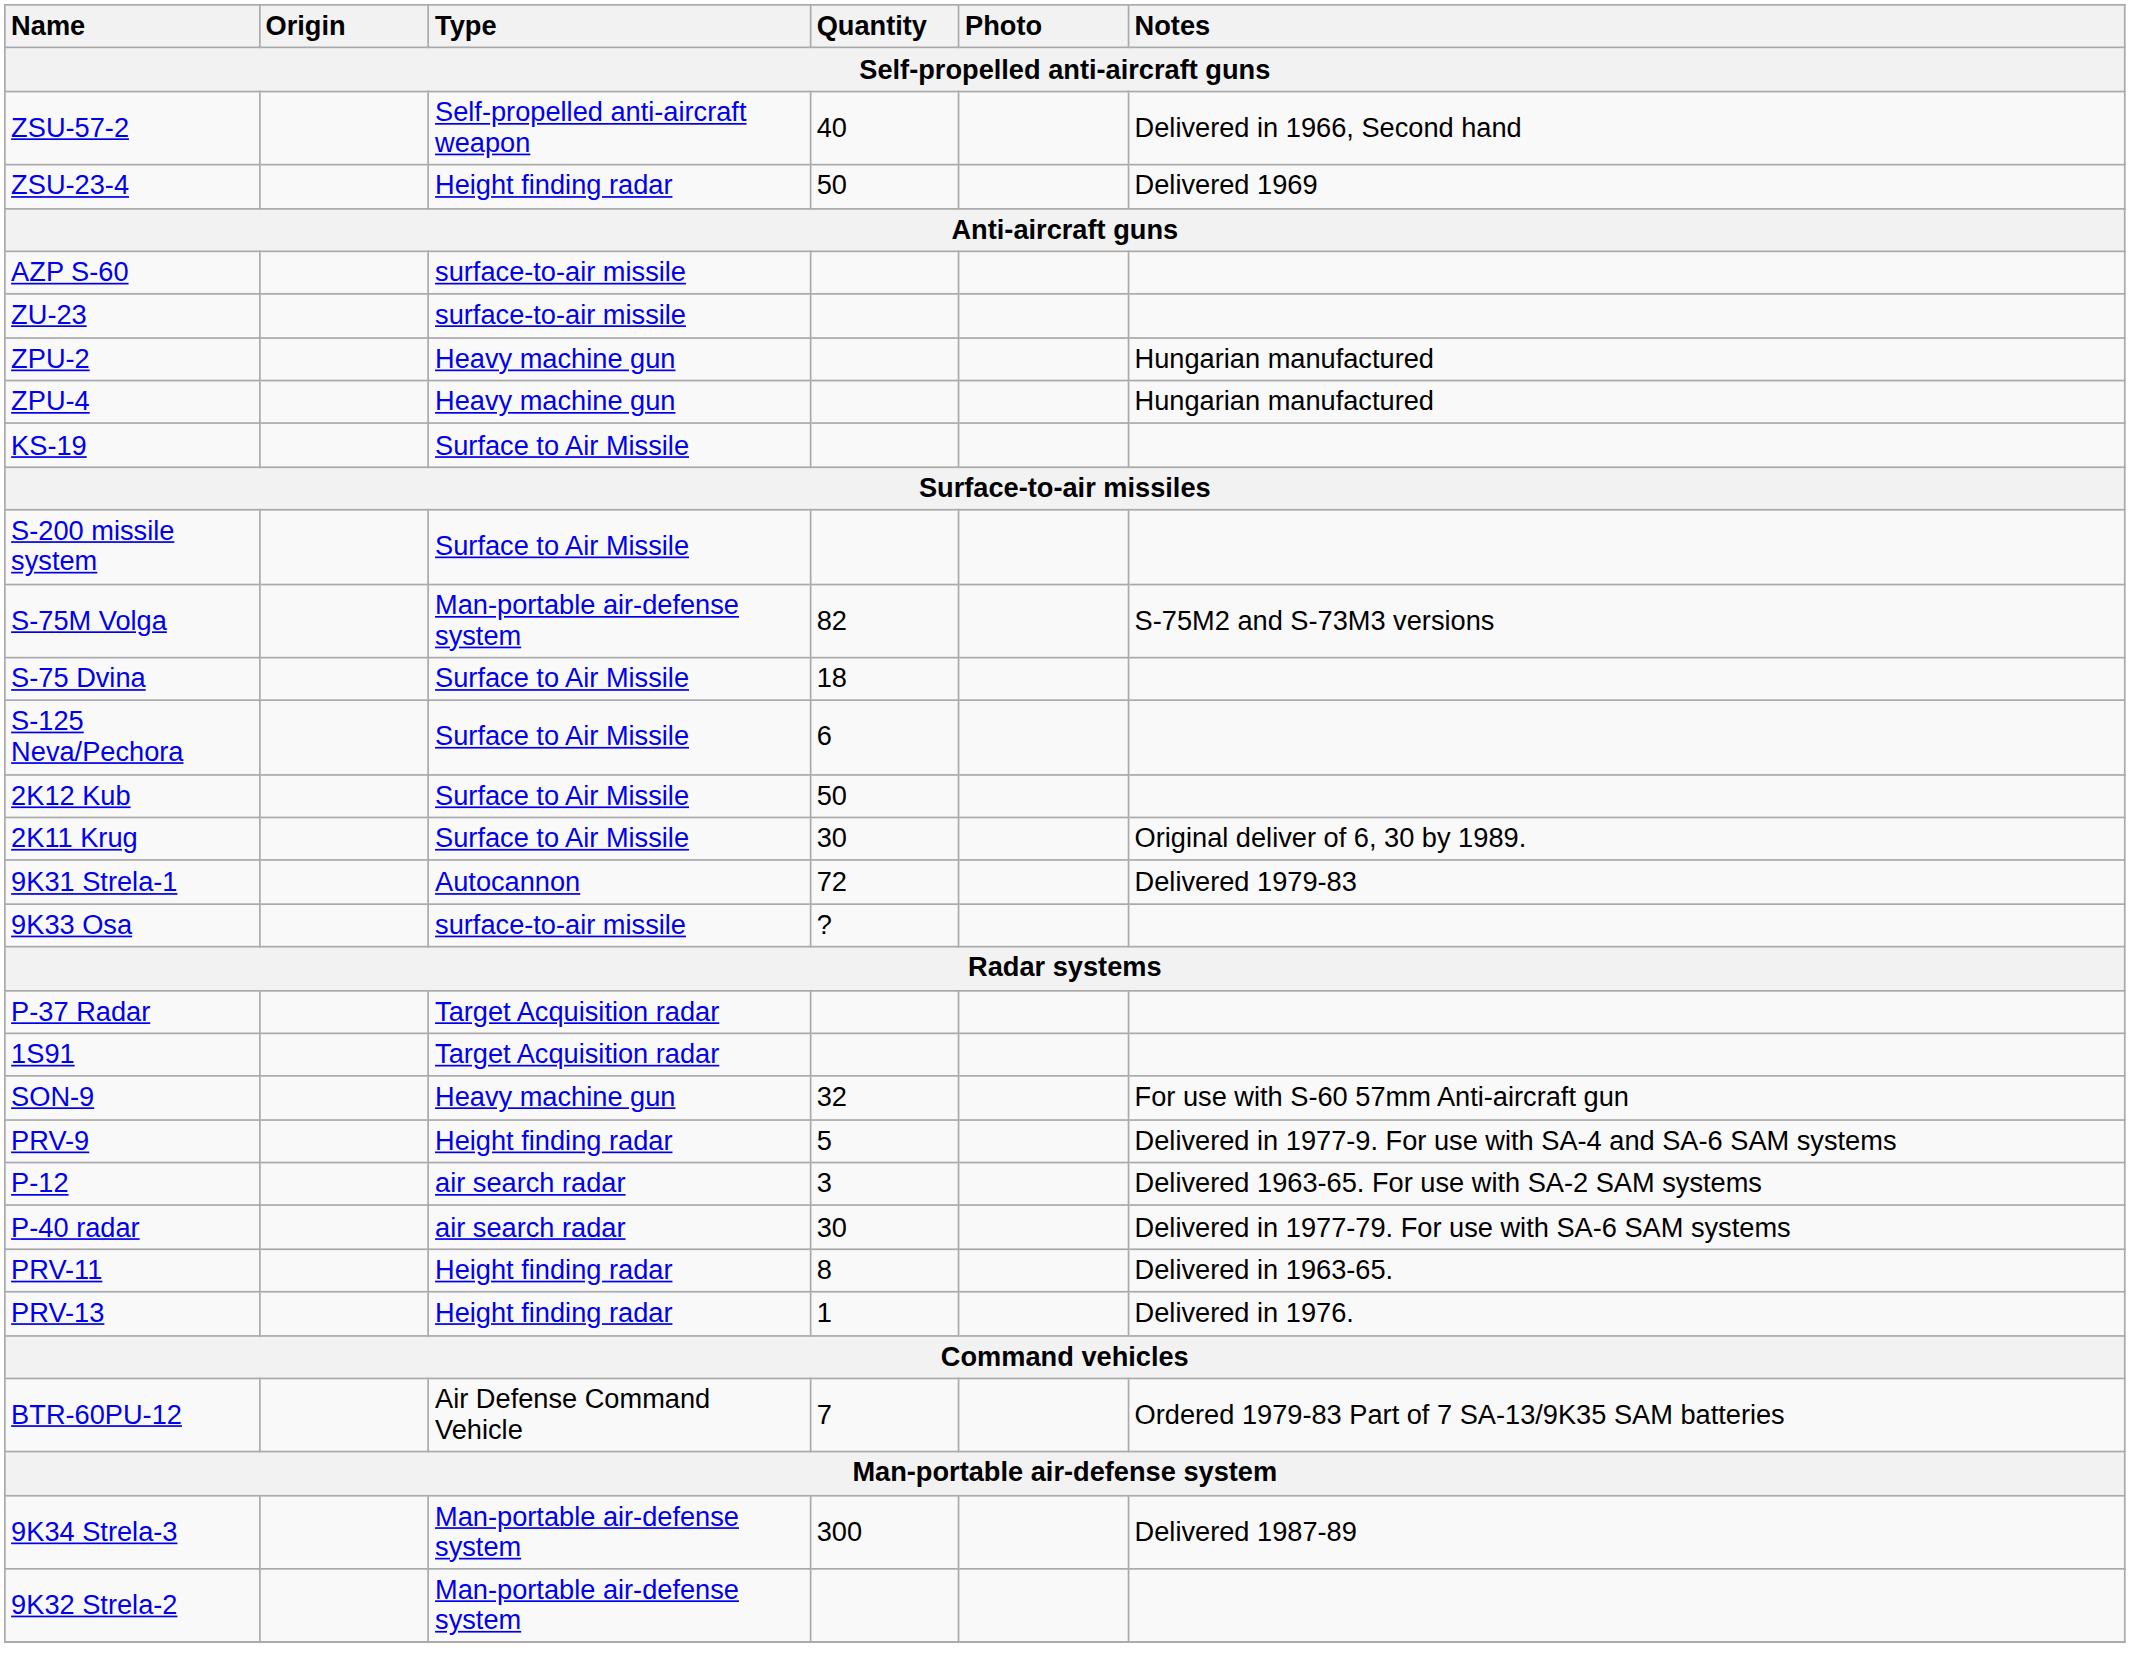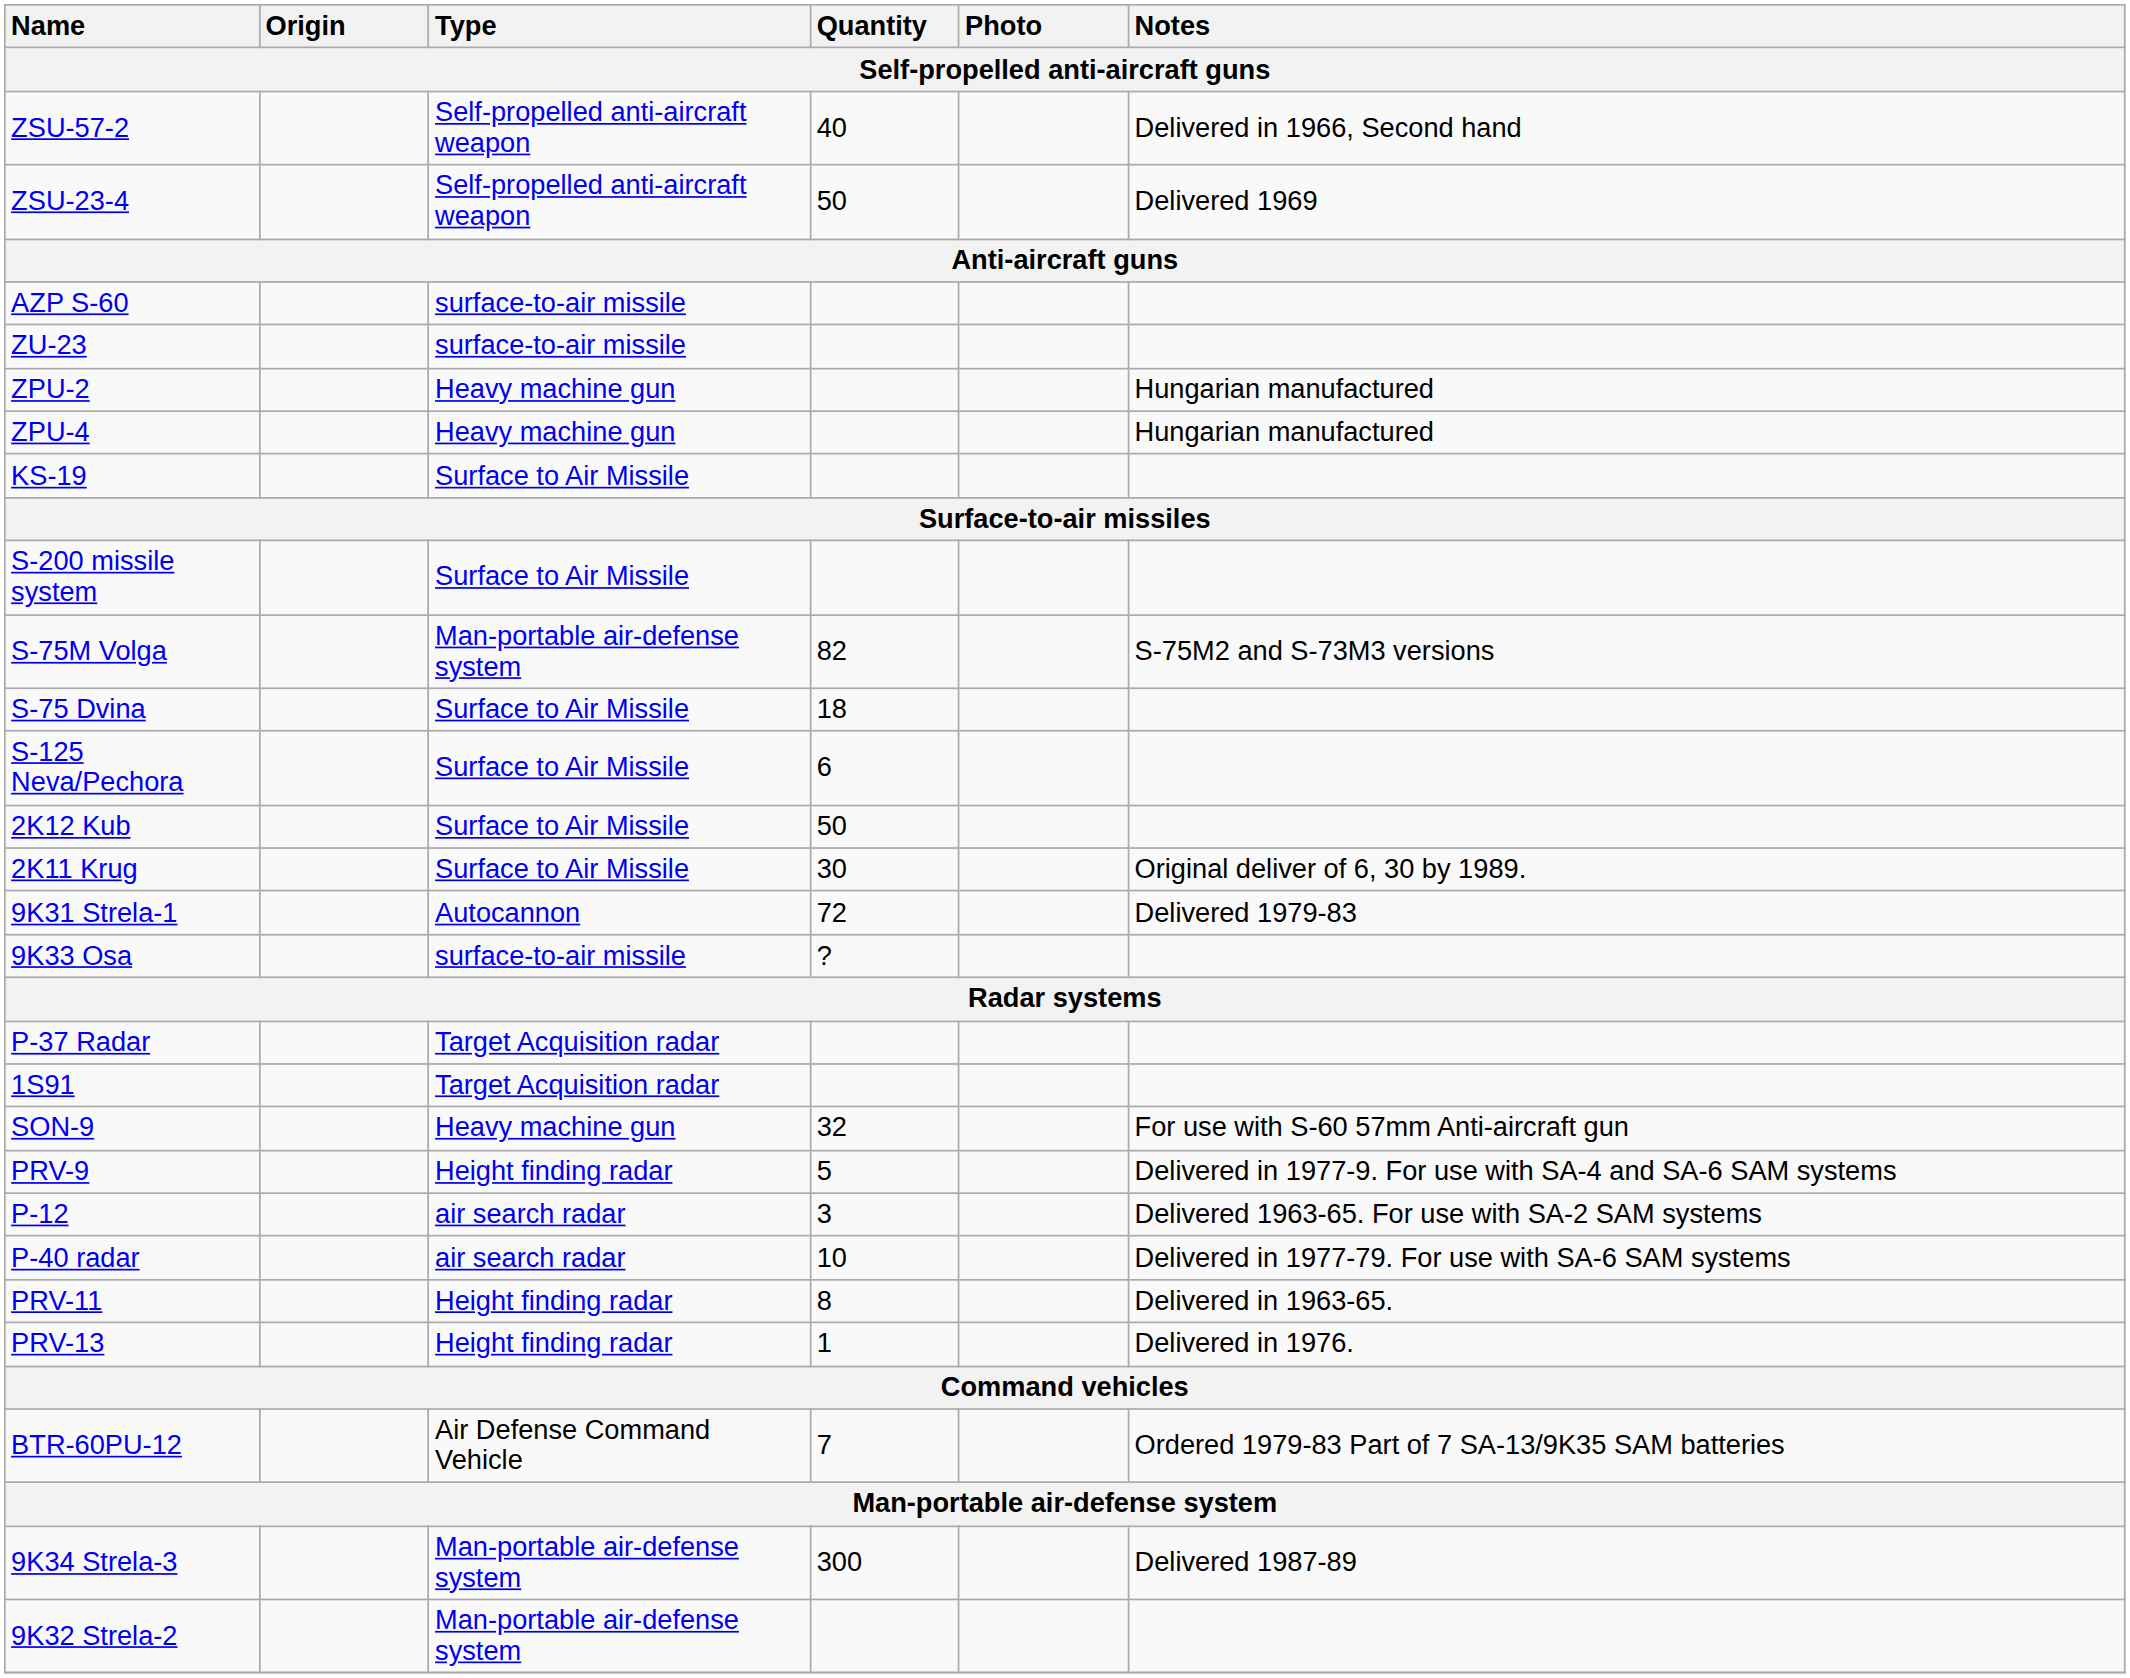(554, 186) Height finding radar -> (591, 201) Self-propelled anti-aircraft weapon
(832, 1226) 30 -> (832, 1257) 10
